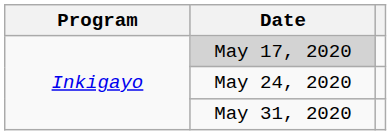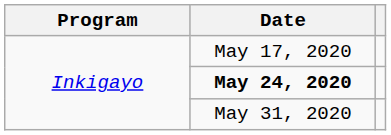(283, 51) lightgrey background -> (283, 51) no background
(283, 83) normal -> (283, 83) bold
